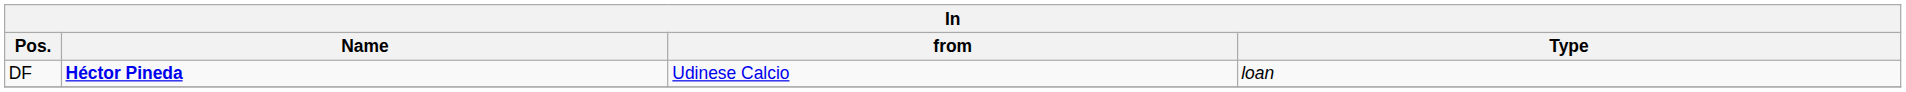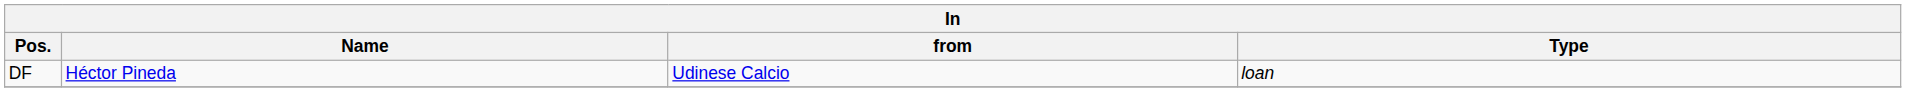(124, 74) bold -> (121, 74) normal
